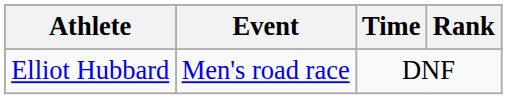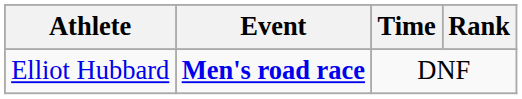(266, 70) normal -> (273, 70) bold
